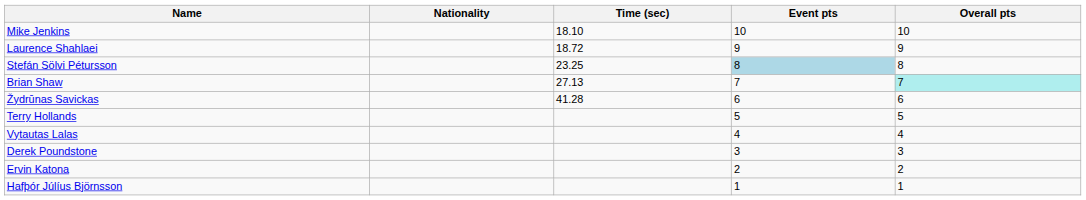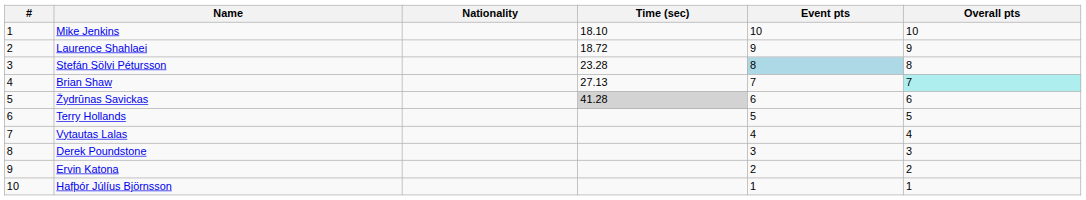+ column: (29, 14)
(570, 65) 23.25 -> (594, 65) 23.28
(570, 100) no background -> (594, 100) lightgrey background
